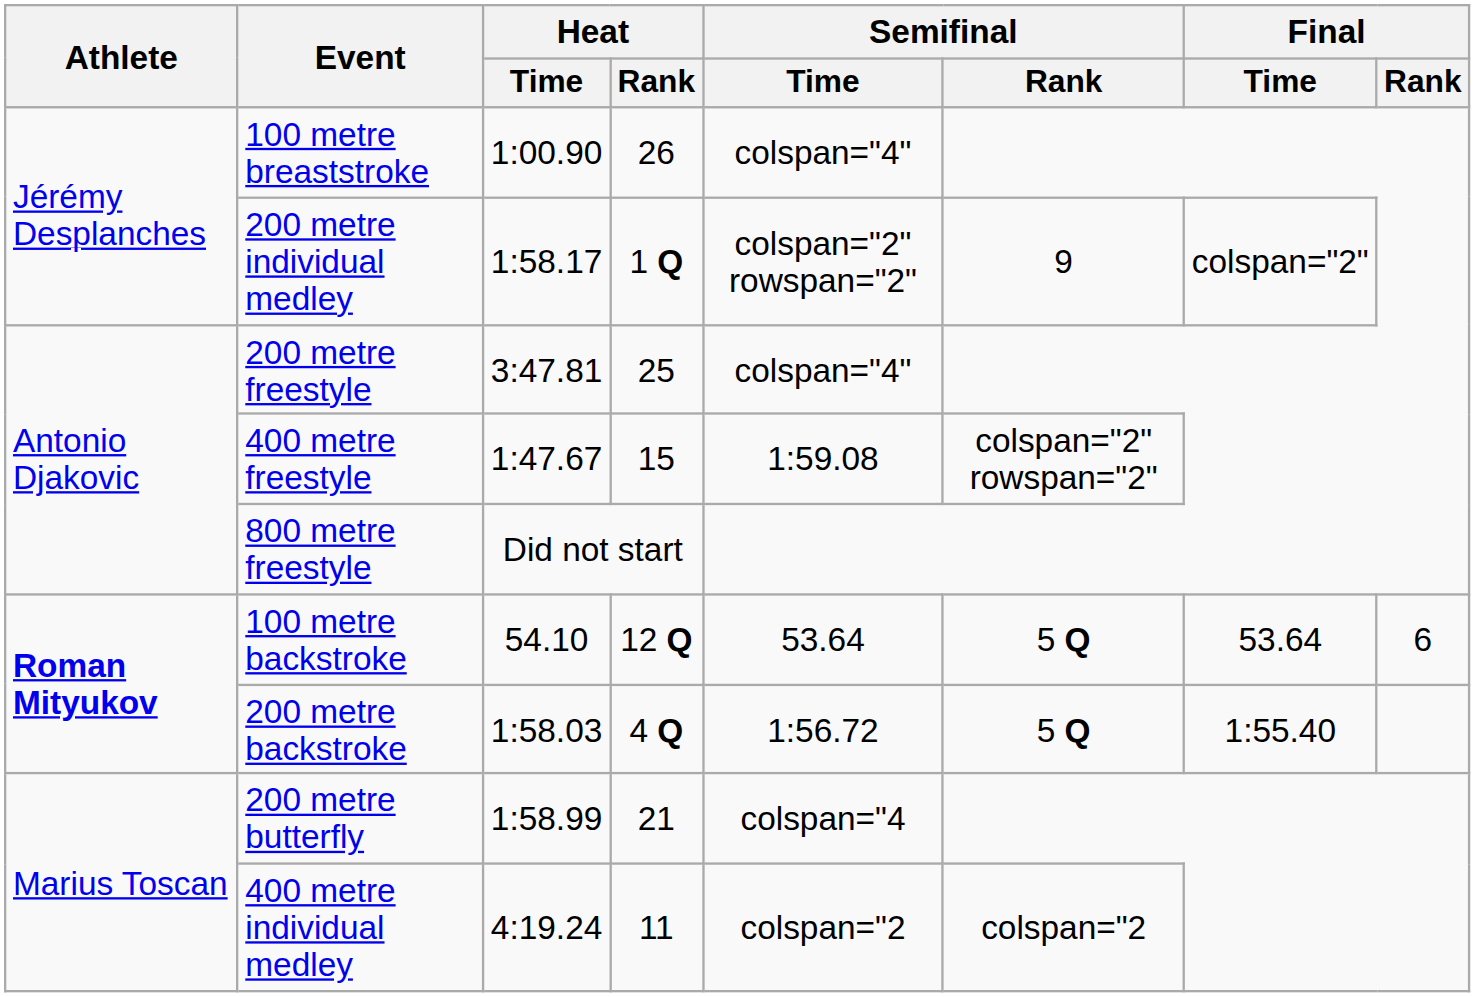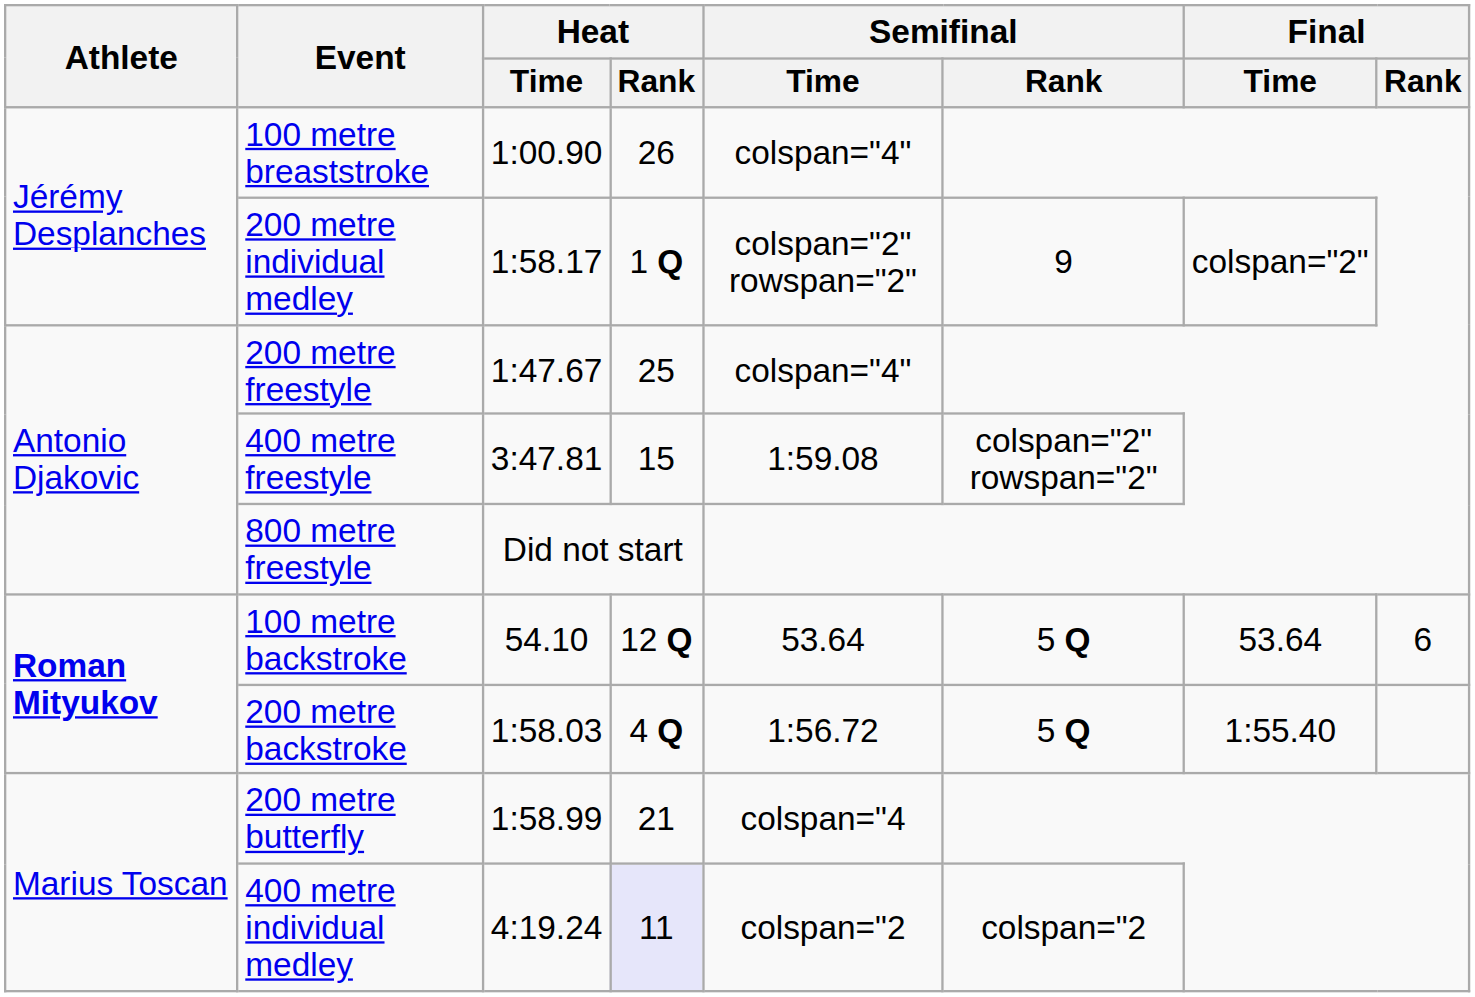(547, 370) 3:47.81 -> (547, 370) 1:47.67
(547, 460) 1:47.67 -> (547, 460) 3:47.81
(656, 928) no background -> (656, 928) lavender background
